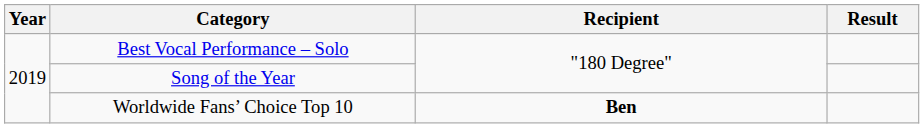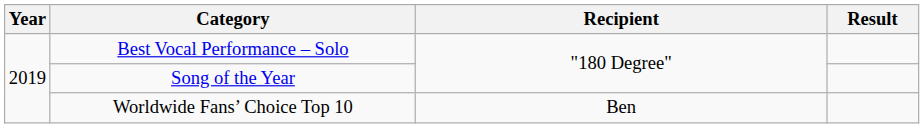(621, 107) bold -> (621, 107) normal
